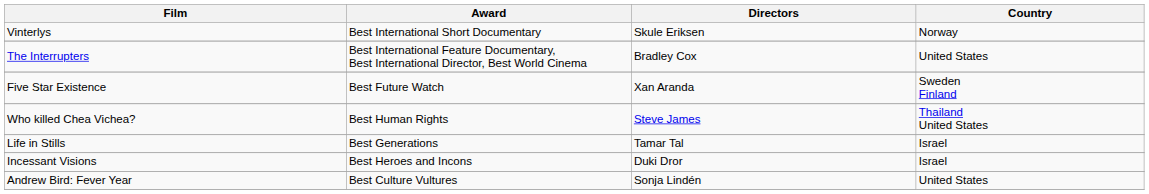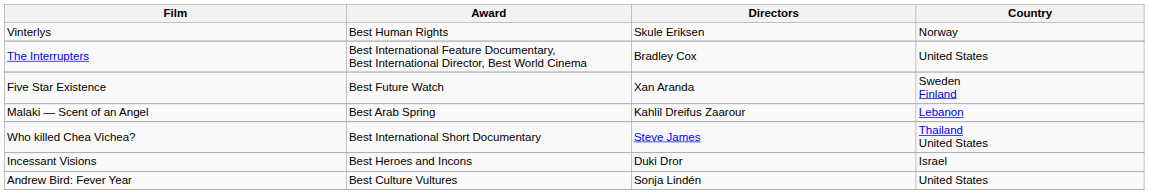(445, 31) Best International Short Documentary -> (399, 31) Best Human Rights
+ row: (78, 112)
(399, 119) Best Human Rights -> (445, 137) Best International Short Documentary
- row: (36, 143)
